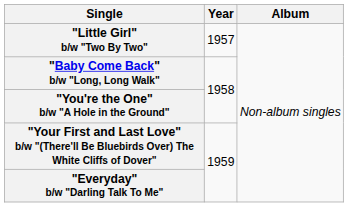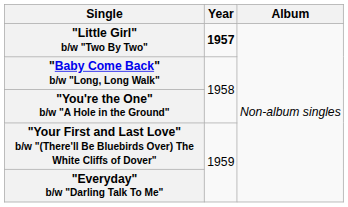(221, 40) normal -> (221, 40) bold
